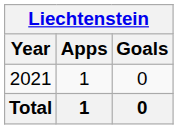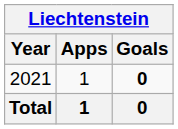(142, 78) normal -> (142, 78) bold
